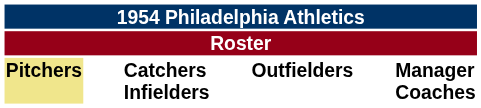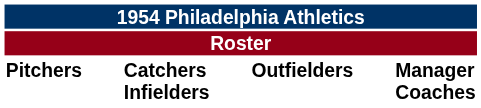(44, 70) khaki background -> (44, 70) no background
